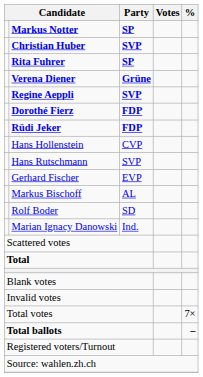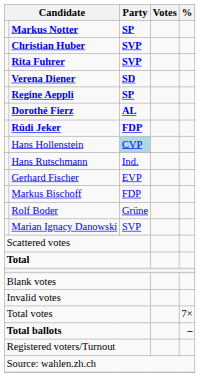(128, 62) SP -> (132, 62) SVP
(136, 78) Grüne -> (129, 78) SD
(132, 95) SVP -> (128, 95) SP
(132, 111) FDP -> (129, 111) AL
(132, 144) no background -> (132, 144) lightblue background
(132, 161) SVP -> (130, 161) Ind.
(129, 194) AL -> (132, 194) FDP
(129, 210) SD -> (135, 210) Grüne
(130, 227) Ind. -> (132, 227) SVP
